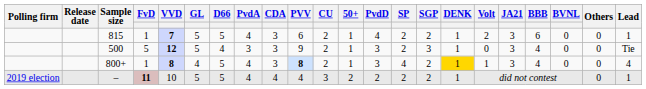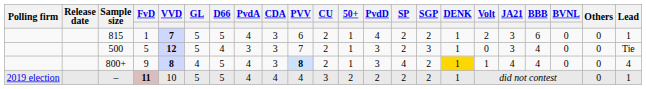(301, 50) 9 -> (301, 50) 7
(146, 64) 1 -> (146, 64) 9
(512, 64) 3 -> (512, 64) 4
